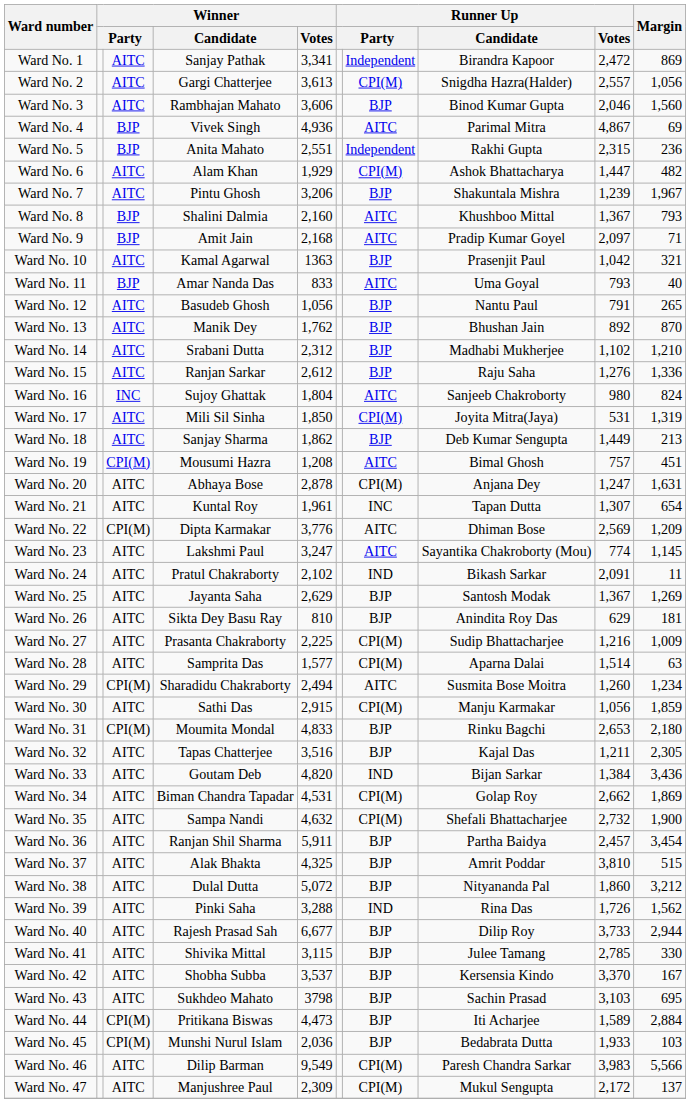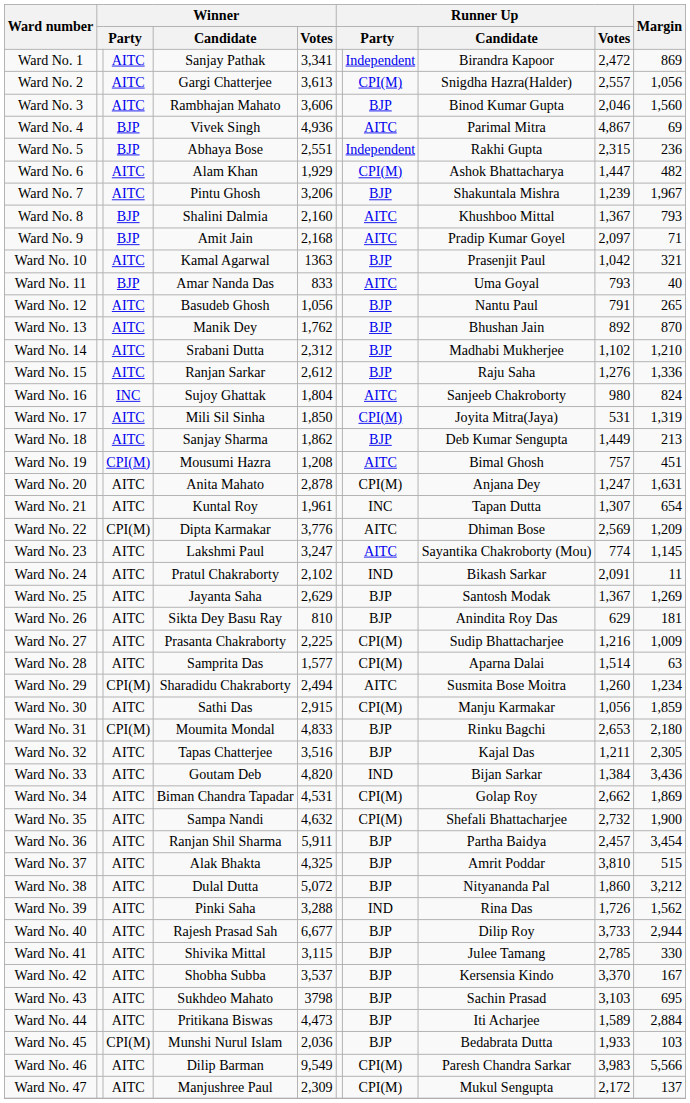(225, 149) Anita Mahato -> (225, 149) Abhaya Bose
(225, 484) Abhaya Bose -> (225, 484) Anita Mahato
(128, 1020) CPI(M) -> (128, 1020) AITC
